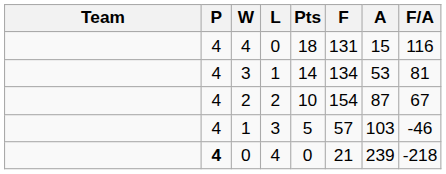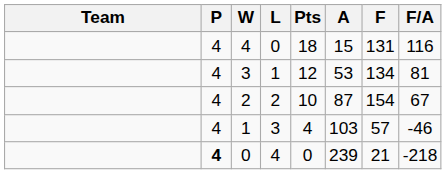columns swapped: (343, 18) <-> (380, 18)
(308, 73) 14 -> (308, 73) 12
(308, 127) 5 -> (308, 127) 4
